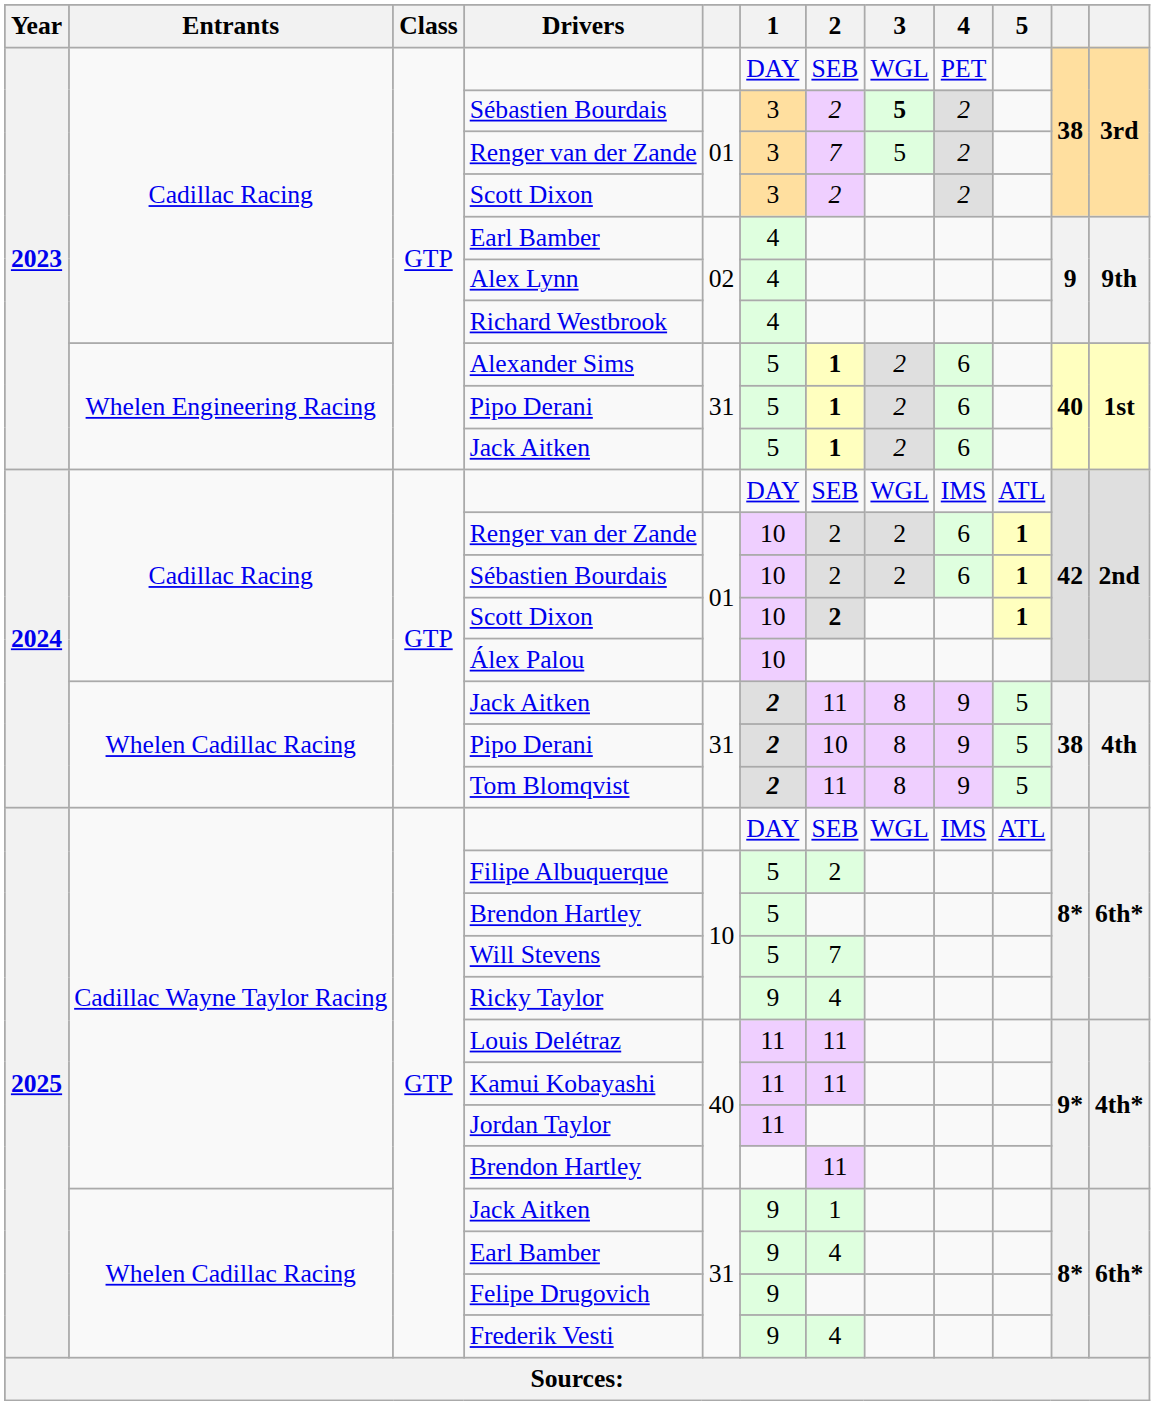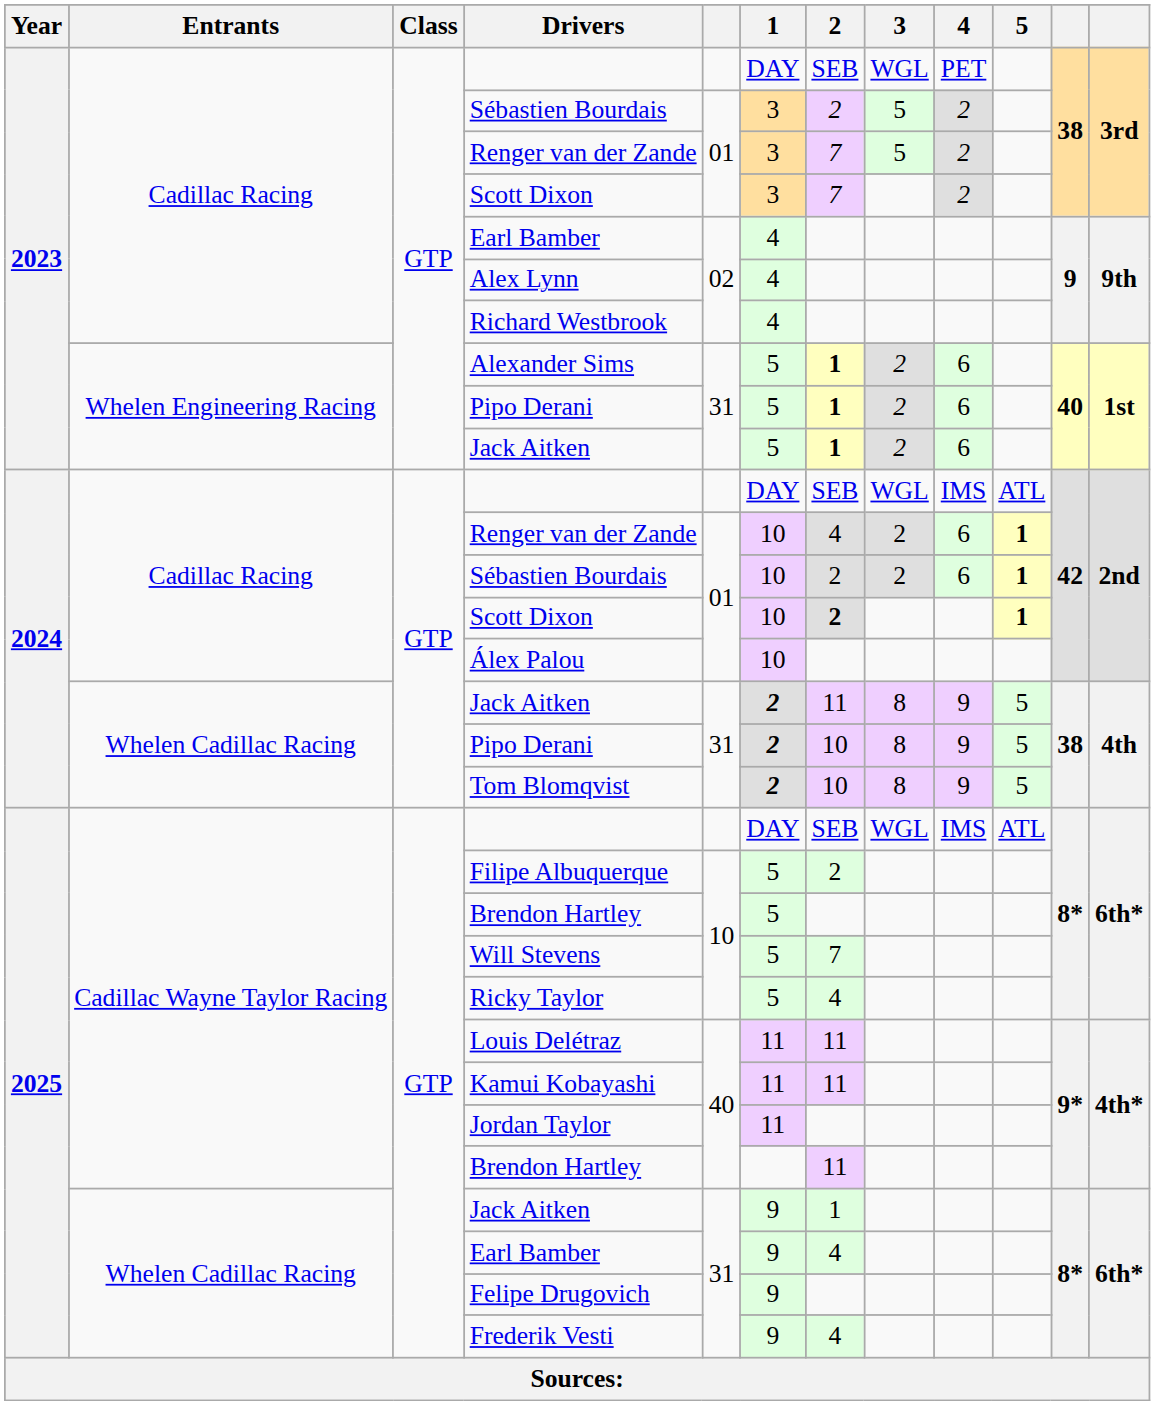(900, 110) bold -> (900, 110) normal
(835, 195) 2 -> (835, 195) 7
(835, 533) 2 -> (835, 533) 4
(835, 786) 11 -> (835, 786) 10
(773, 998) 9 -> (773, 998) 5
